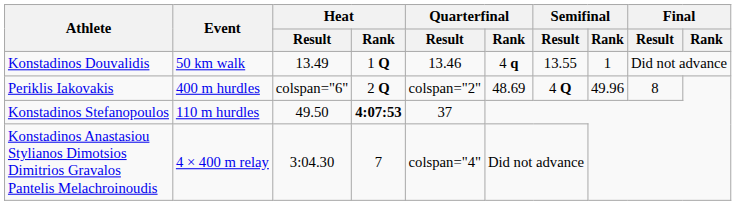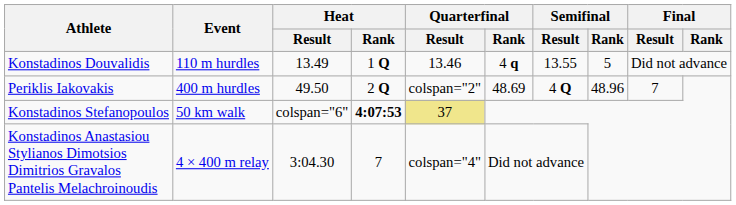(211, 64) 50 km walk -> (218, 64) 110 m hurdles
(607, 64) 1 -> (607, 64) 5
(312, 88) colspan="6" -> (312, 88) 49.50
(607, 88) 49.96 -> (607, 88) 48.96
(655, 88) 8 -> (655, 88) 7
(218, 112) 110 m hurdles -> (211, 112) 50 km walk
(312, 112) 49.50 -> (312, 112) colspan="6"
(445, 112) no background -> (445, 112) khaki background
